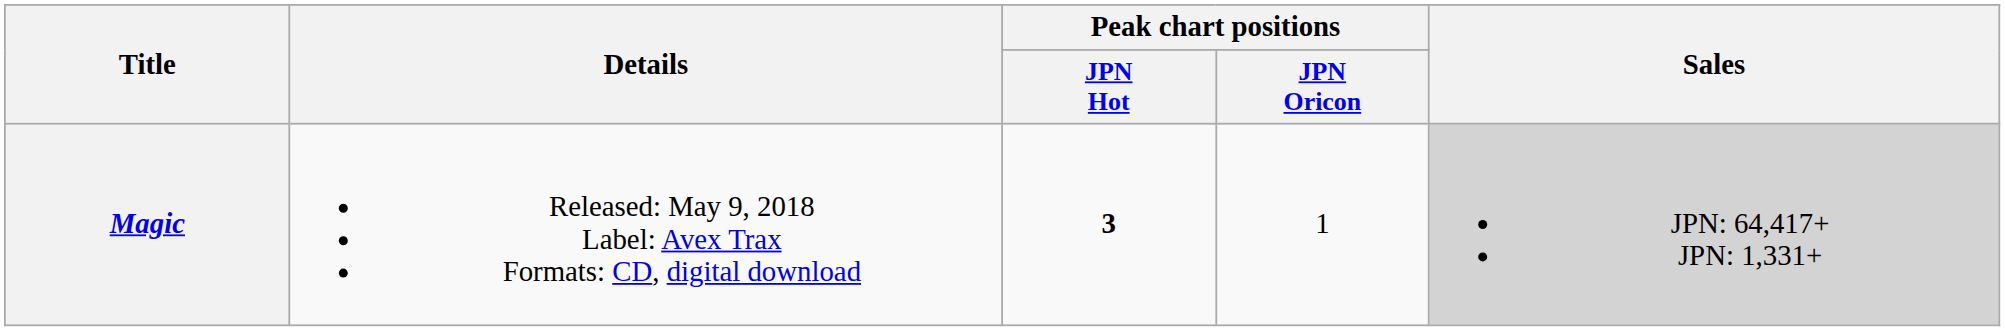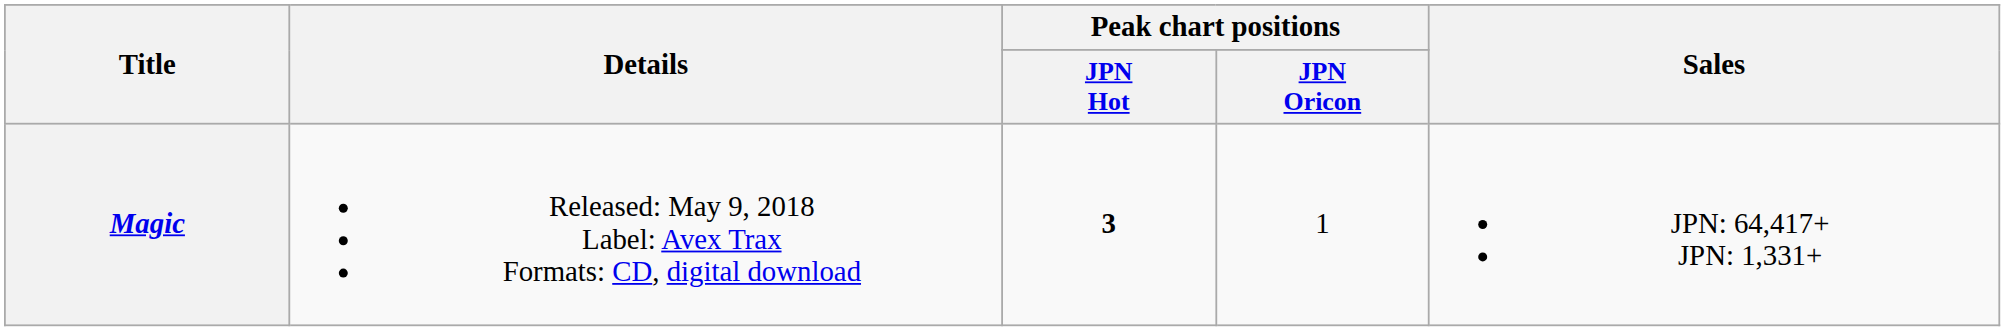(1714, 240) lightgrey background -> (1714, 240) no background
